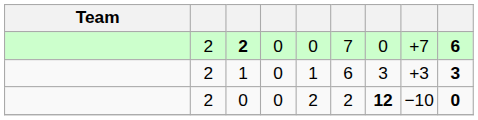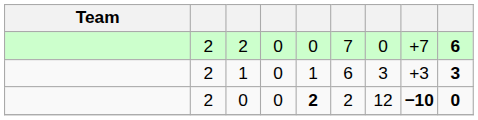(243, 45) bold -> (243, 45) normal
(313, 100) normal -> (313, 100) bold
(383, 100) bold -> (383, 100) normal
(419, 100) normal -> (419, 100) bold
